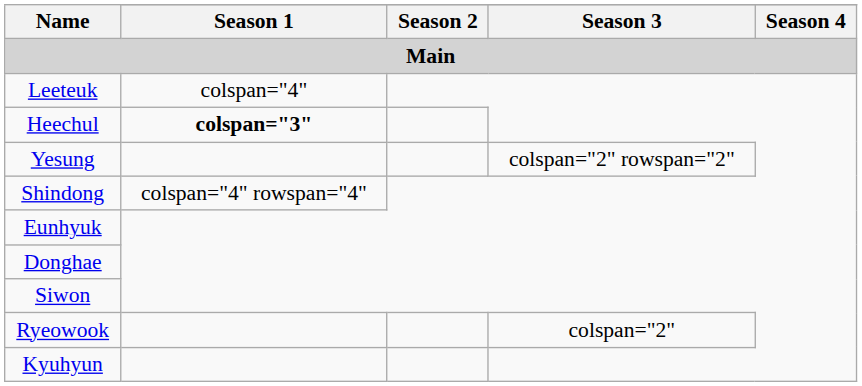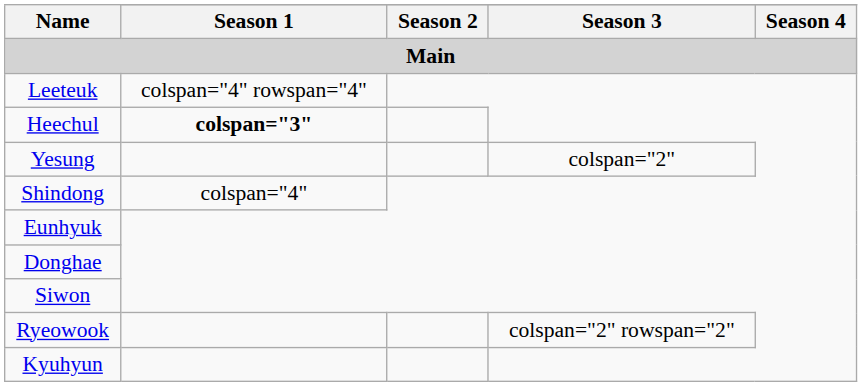(254, 90) colspan="4" -> (254, 90) colspan="4" rowspan="4"
(622, 158) colspan="2" rowspan="2" -> (622, 158) colspan="2"
(254, 192) colspan="4" rowspan="4" -> (254, 192) colspan="4"
(622, 329) colspan="2" -> (622, 329) colspan="2" rowspan="2"
